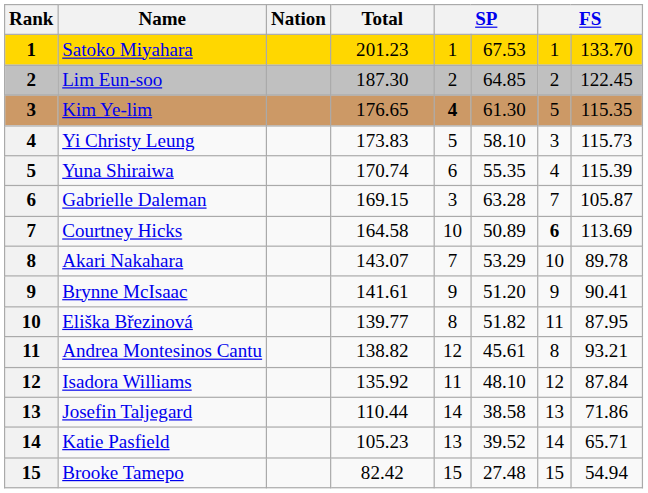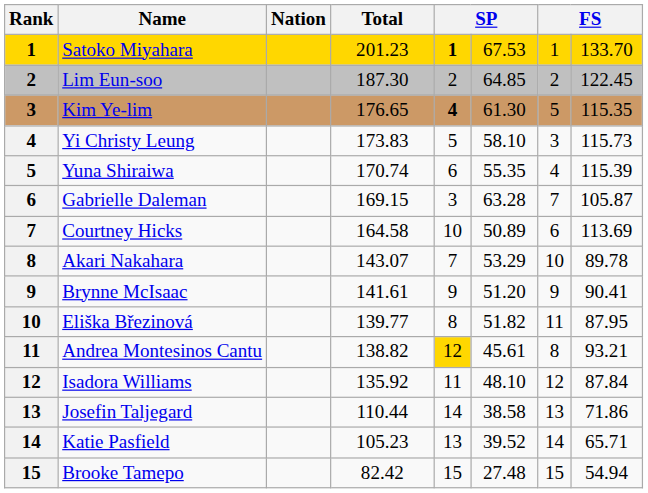(452, 49) normal -> (452, 49) bold
(555, 230) bold -> (555, 230) normal
(452, 351) no background -> (452, 351) gold background
